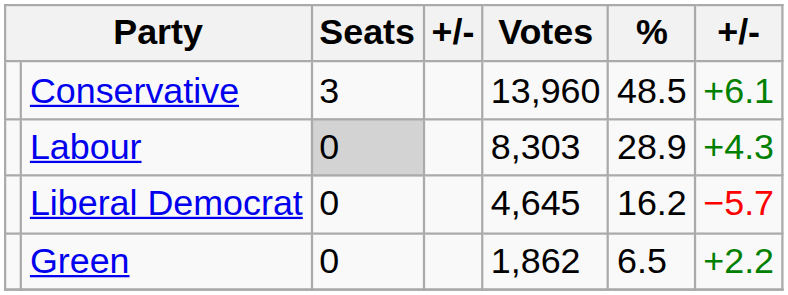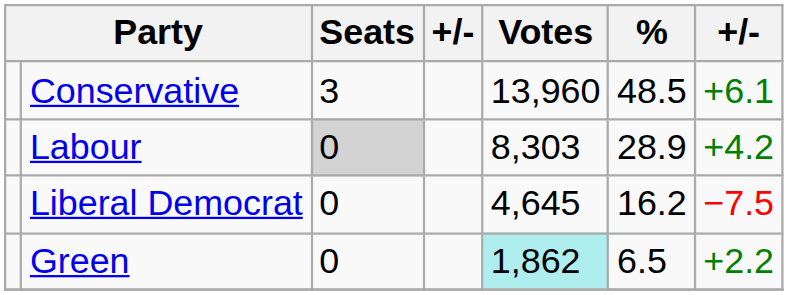(739, 146) +4.3 -> (739, 146) +4.2
(739, 203) −5.7 -> (739, 203) −7.5
(536, 260) no background -> (536, 260) paleturquoise background
